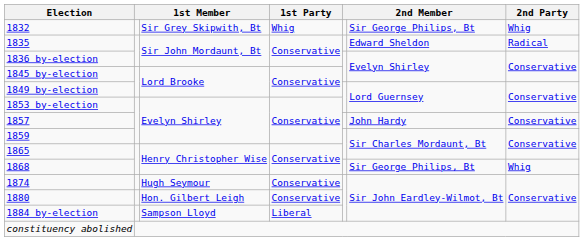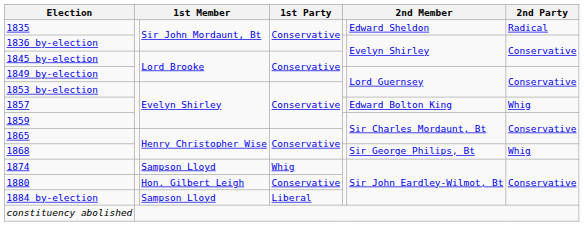- row: (18, 28)
(378, 120) John Hardy -> (401, 105) Edward Bolton King
(542, 120) Conservative -> (519, 105) Whig
(176, 182) Hugh Seymour -> (178, 167) Sampson Lloyd
(306, 182) Conservative -> (283, 167) Whig
